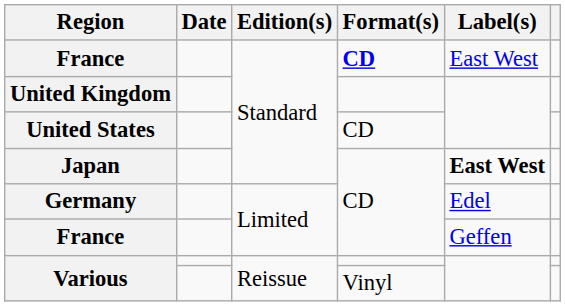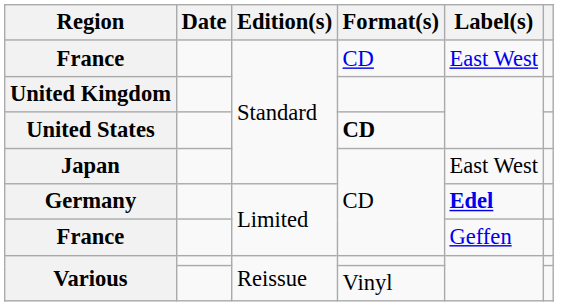(359, 58) bold -> (358, 58) normal
(358, 129) normal -> (359, 129) bold
(497, 165) bold -> (494, 165) normal
(470, 201) normal -> (471, 201) bold
